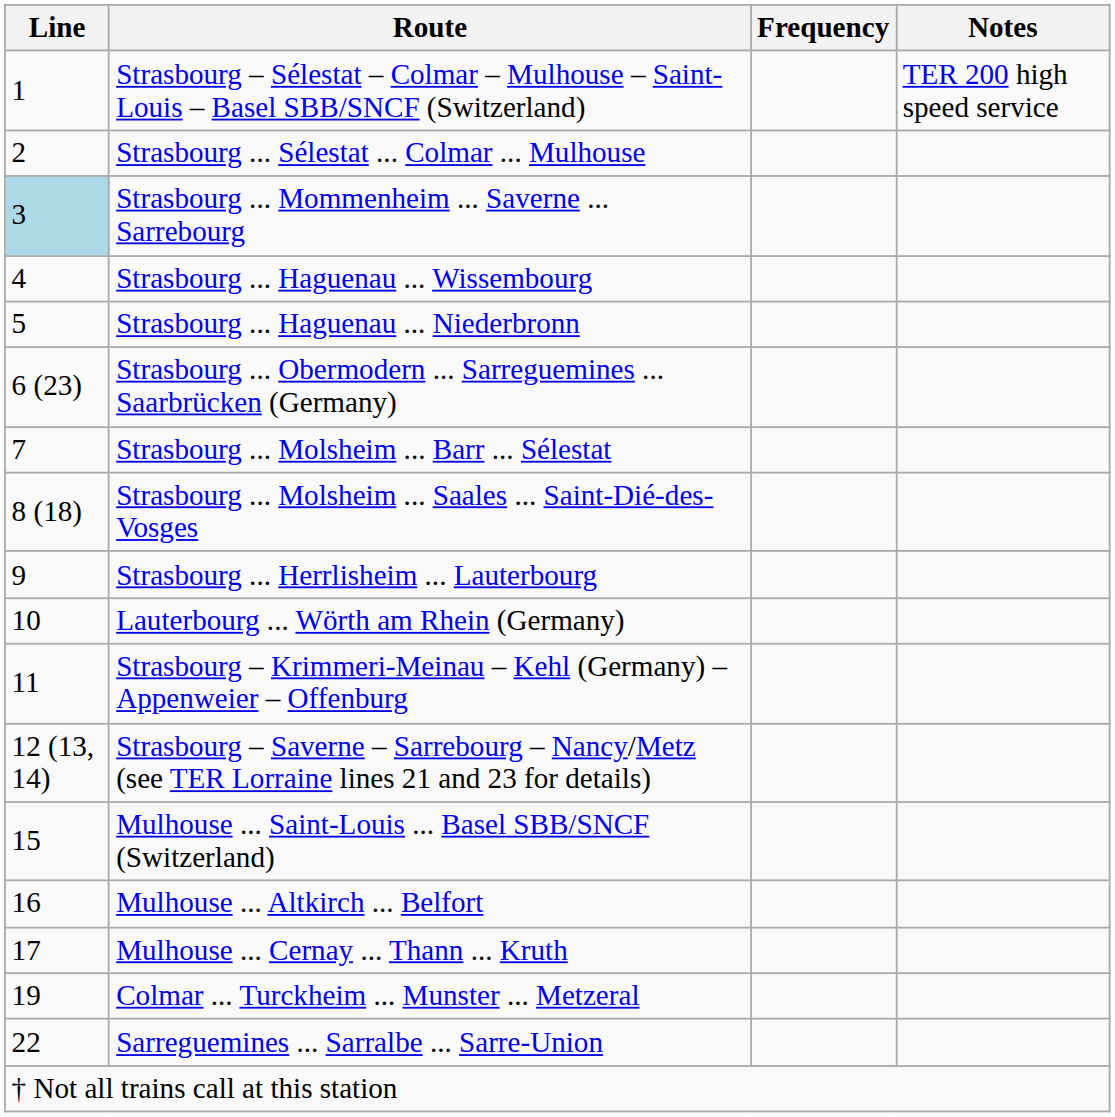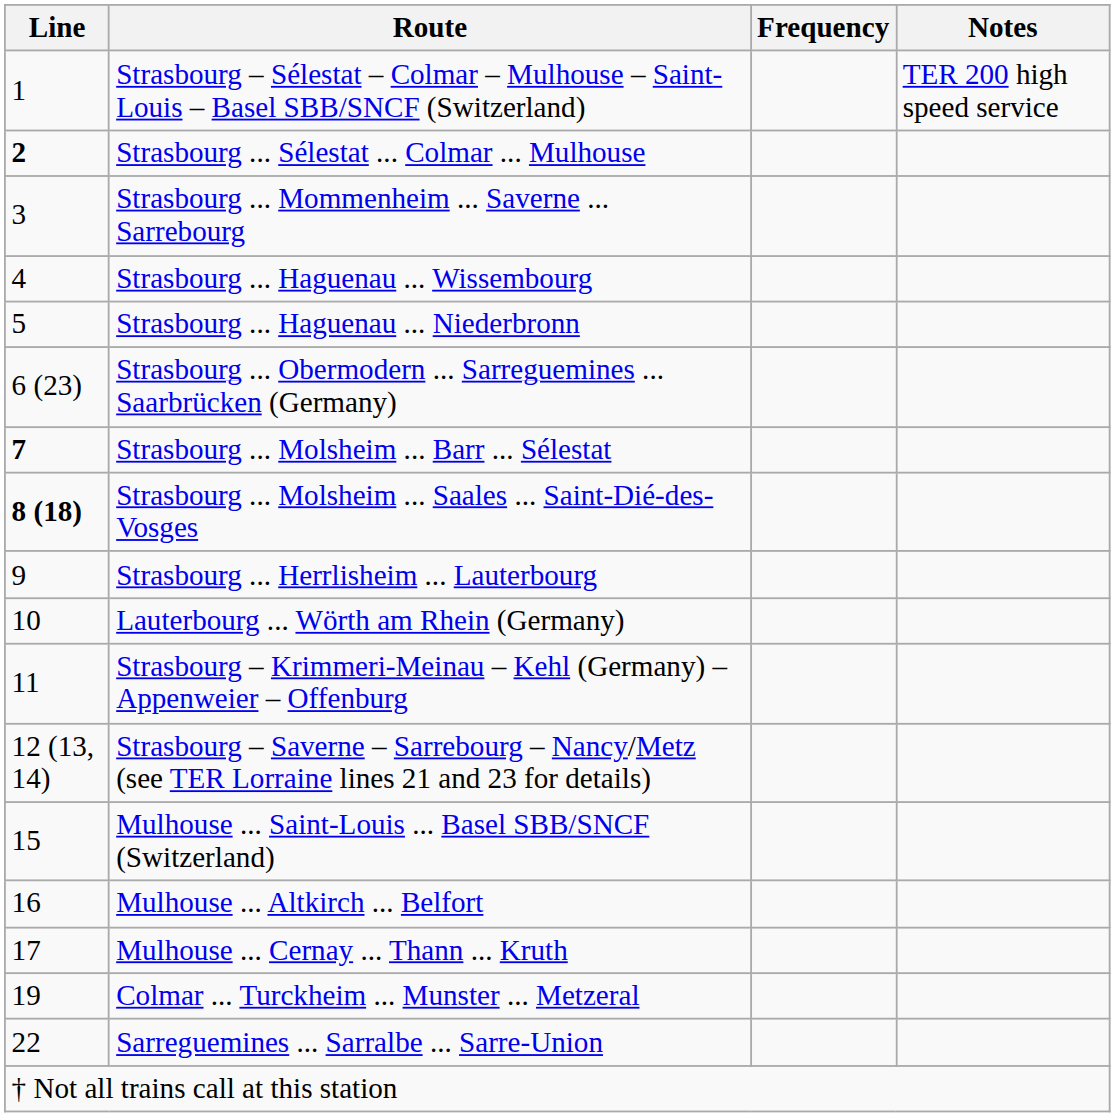(19, 152) normal -> (19, 152) bold
(19, 215) lightblue background -> (19, 215) no background
(19, 449) normal -> (19, 449) bold
(47, 511) normal -> (47, 511) bold
